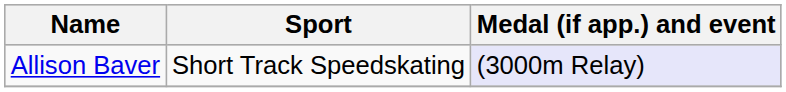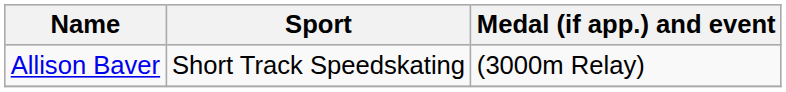(561, 65) lavender background -> (561, 65) no background
